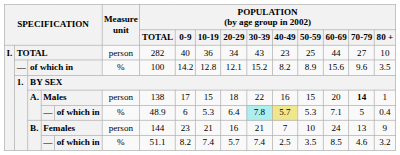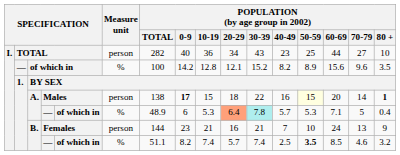(185, 97) normal -> (185, 97) bold
(311, 97) no background -> (311, 97) lightyellow background
(362, 97) bold -> (362, 97) normal
(385, 97) normal -> (385, 97) bold
(234, 112) no background -> (234, 112) lightsalmon background
(285, 112) khaki background -> (285, 112) no background
(311, 142) normal -> (311, 142) bold
